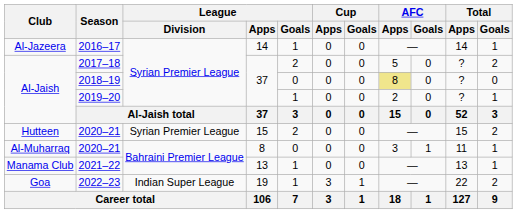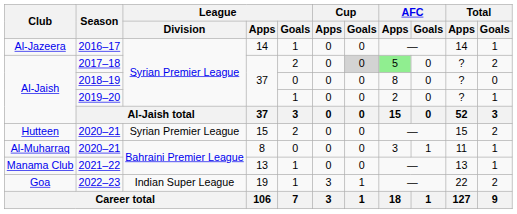(362, 64) no background -> (362, 64) lightgrey background
(395, 64) no background -> (395, 64) lightgreen background
(395, 81) khaki background -> (395, 81) no background
